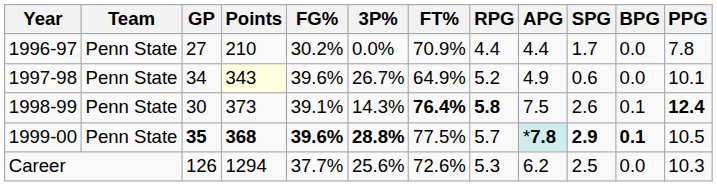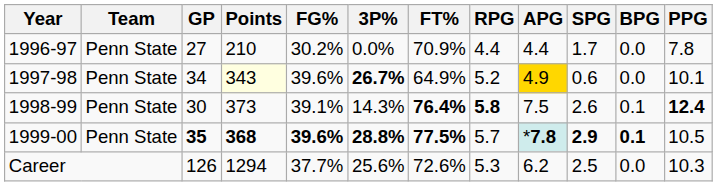(378, 78) normal -> (378, 78) bold
(536, 78) no background -> (536, 78) gold background
(439, 136) normal -> (439, 136) bold
